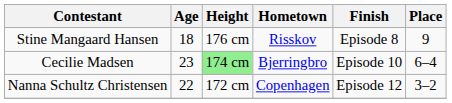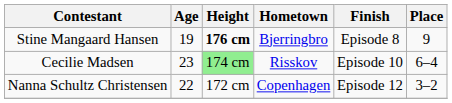(186, 39) 18 -> (186, 39) 19
(227, 39) normal -> (228, 39) bold
(293, 39) Risskov -> (294, 39) Bjerringbro
(293, 62) Bjerringbro -> (294, 62) Risskov
